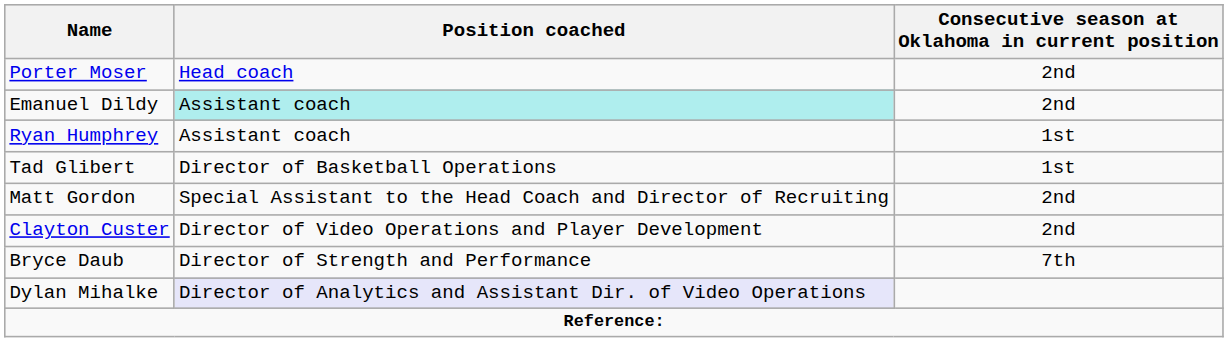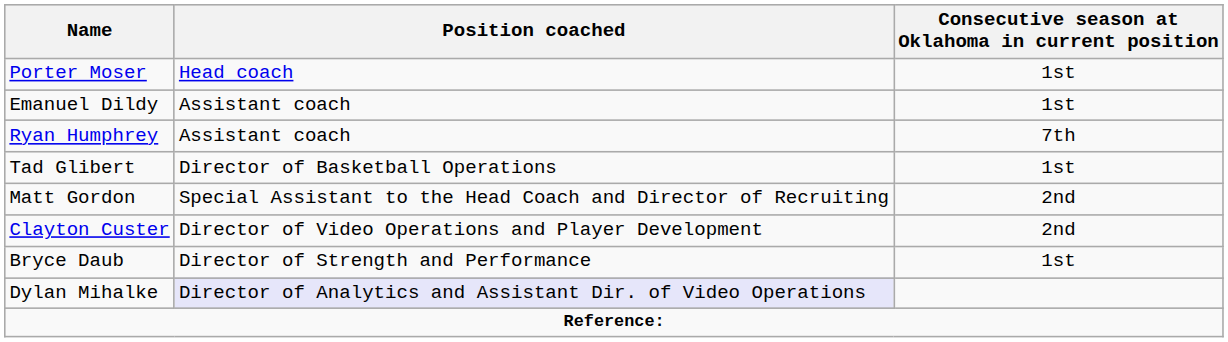(1058, 74) 2nd -> (1058, 74) 1st
(265, 105) paleturquoise background -> (265, 105) no background
(1058, 105) 2nd -> (1058, 105) 1st
(1058, 137) 1st -> (1058, 137) 7th
(1058, 262) 7th -> (1058, 262) 1st
